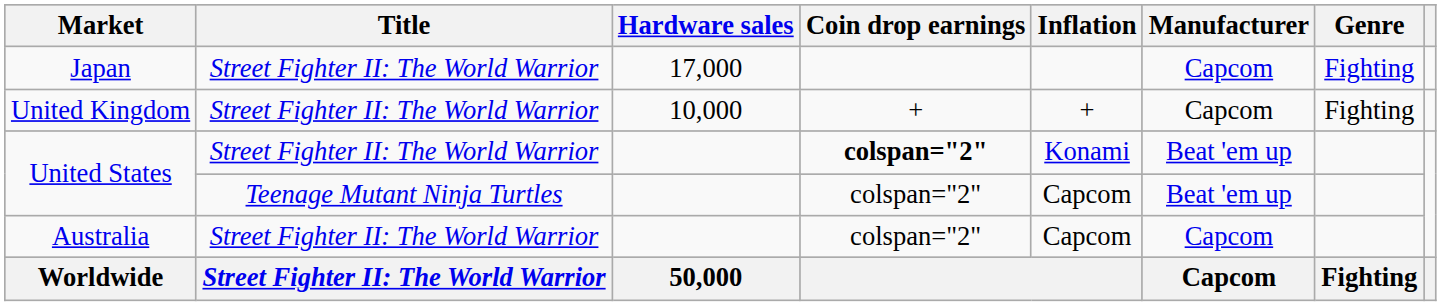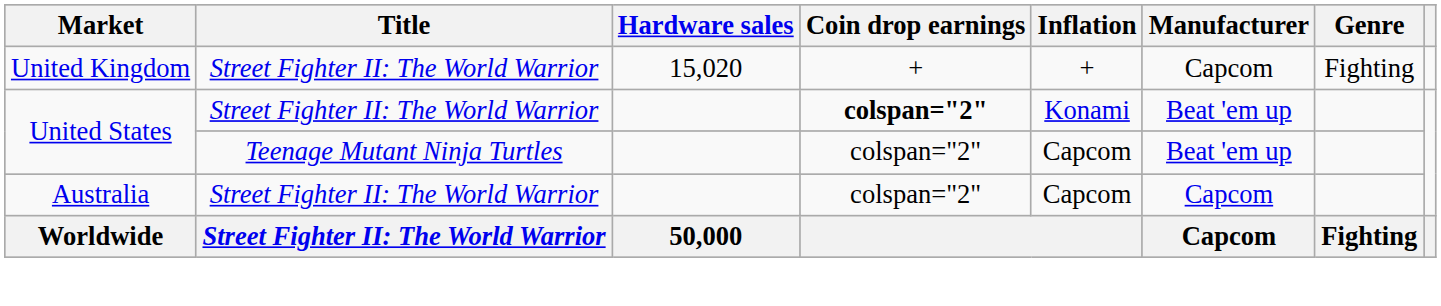- row: (101, 67)
(706, 109) 10,000 -> (706, 67) 15,020
